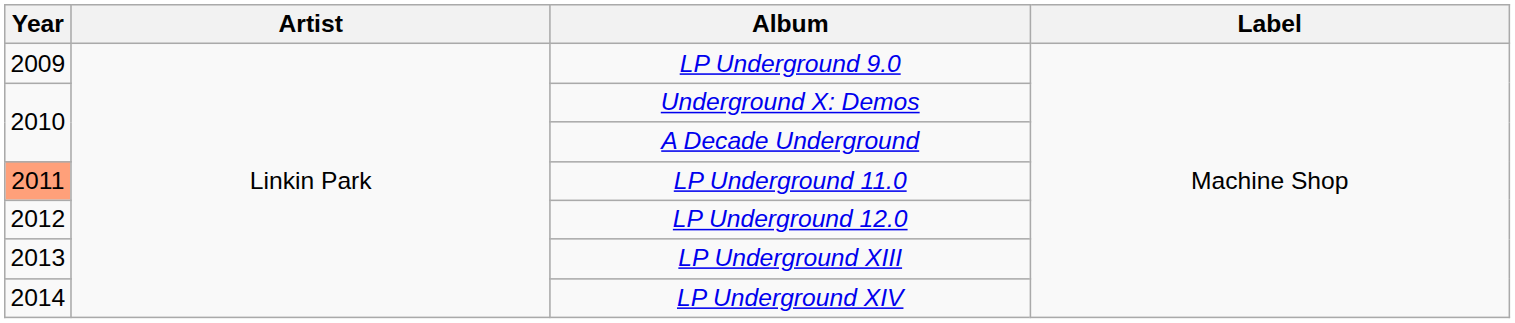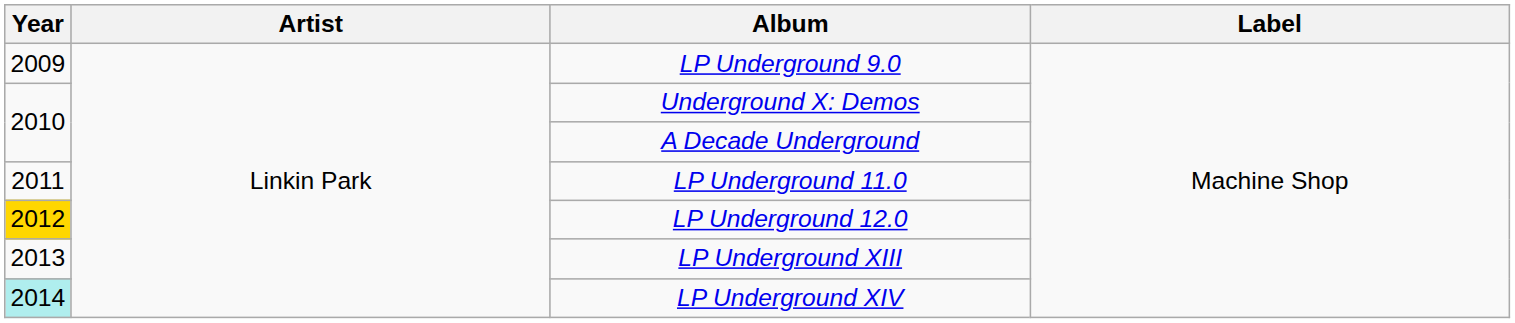(38, 180) lightsalmon background -> (38, 180) no background
(38, 219) no background -> (38, 219) gold background
(38, 297) no background -> (38, 297) paleturquoise background
